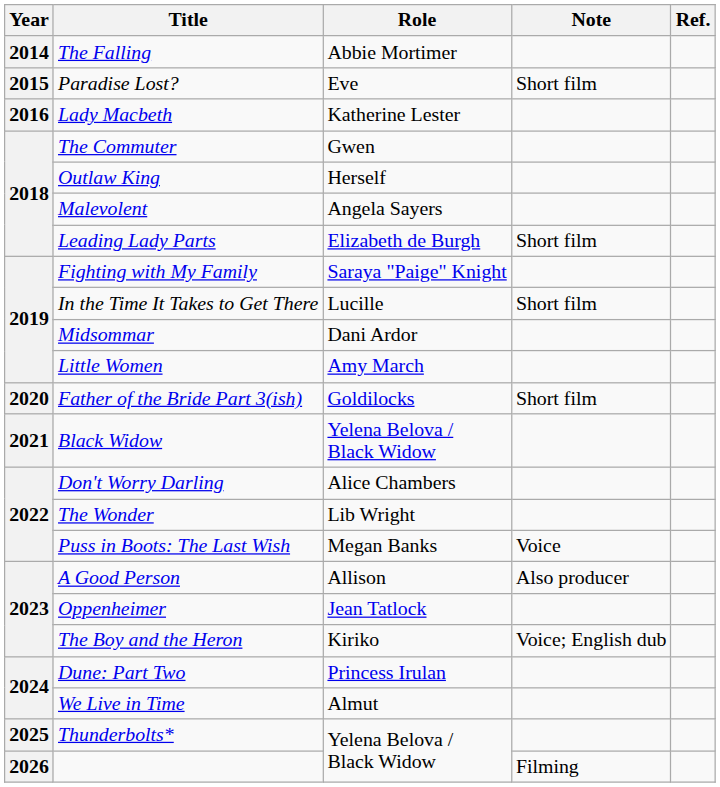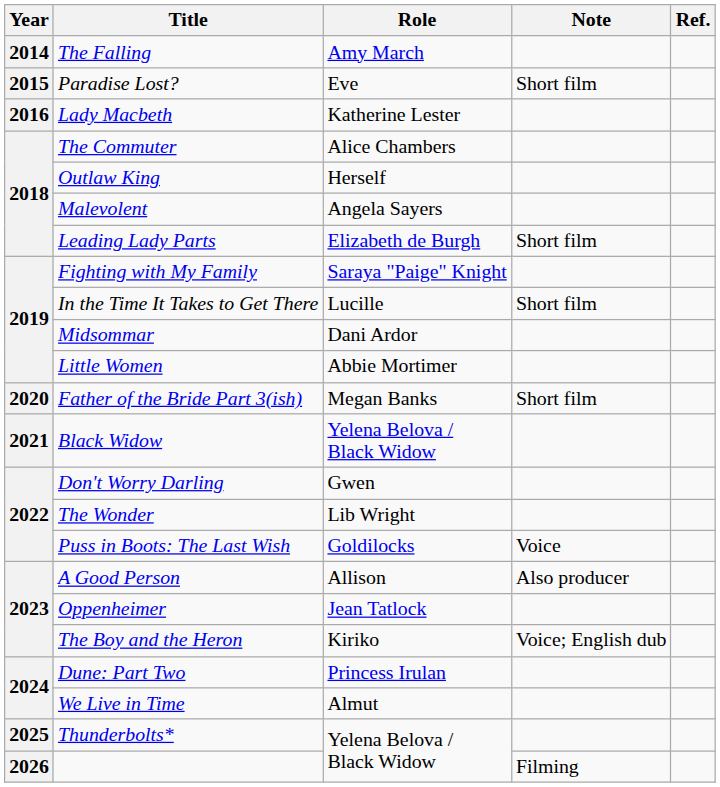(392, 51) Abbie Mortimer -> (376, 51) Amy March
(351, 146) Gwen -> (392, 146) Alice Chambers
(376, 366) Amy March -> (392, 366) Abbie Mortimer
(371, 397) Goldilocks -> (382, 397) Megan Banks
(392, 483) Alice Chambers -> (351, 483) Gwen
(382, 545) Megan Banks -> (371, 545) Goldilocks
